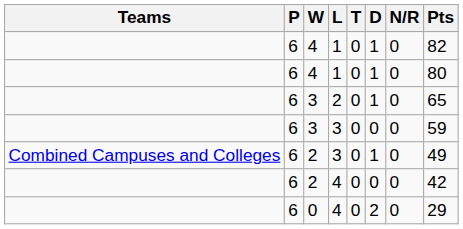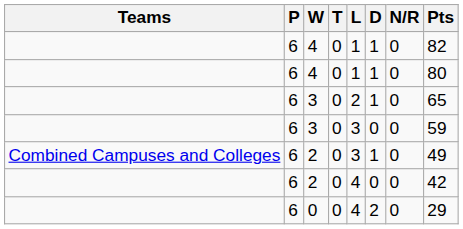columns swapped: (337, 18) <-> (356, 18)
